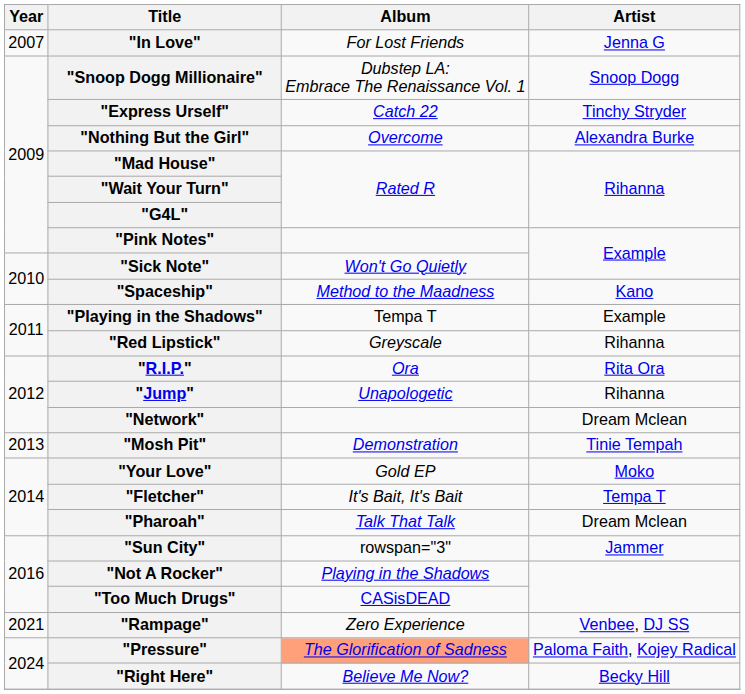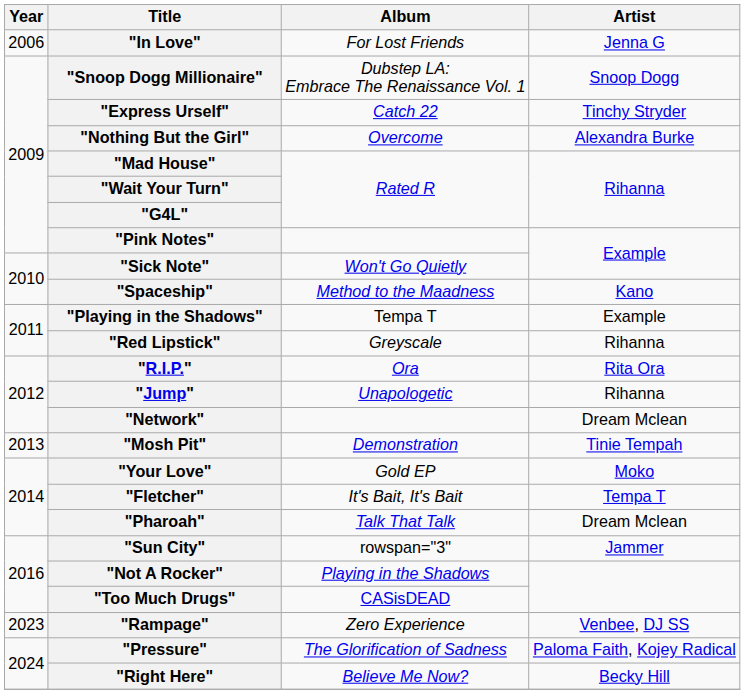(26, 42) 2007 -> (26, 42) 2006
(26, 624) 2021 -> (26, 624) 2023
(405, 650) lightsalmon background -> (405, 650) no background
